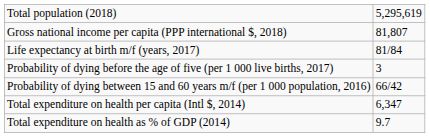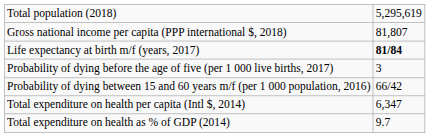(389, 50) normal -> (389, 50) bold
